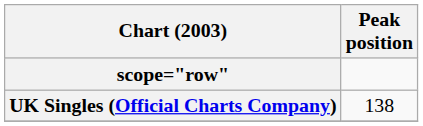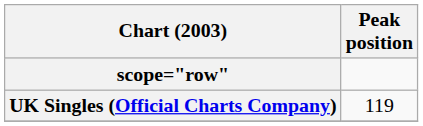(379, 105) 138 -> (379, 105) 119
